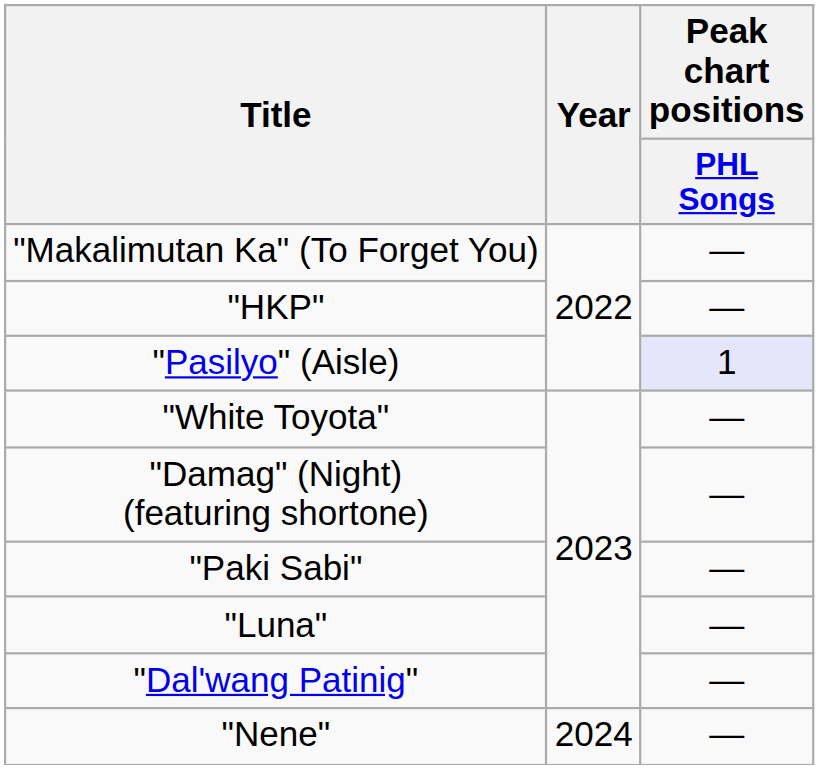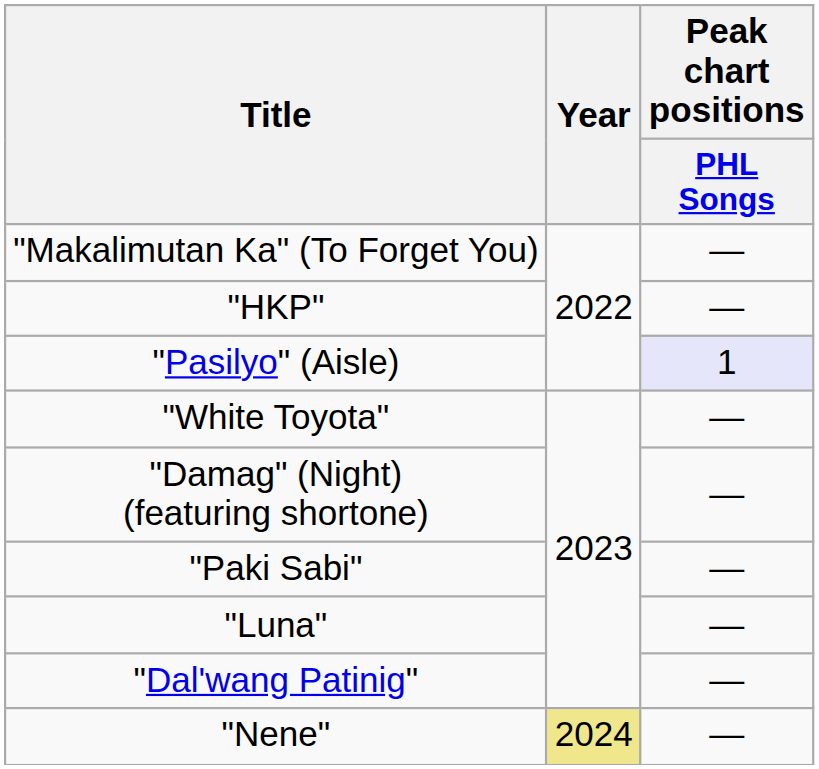(594, 735) no background -> (594, 735) khaki background
